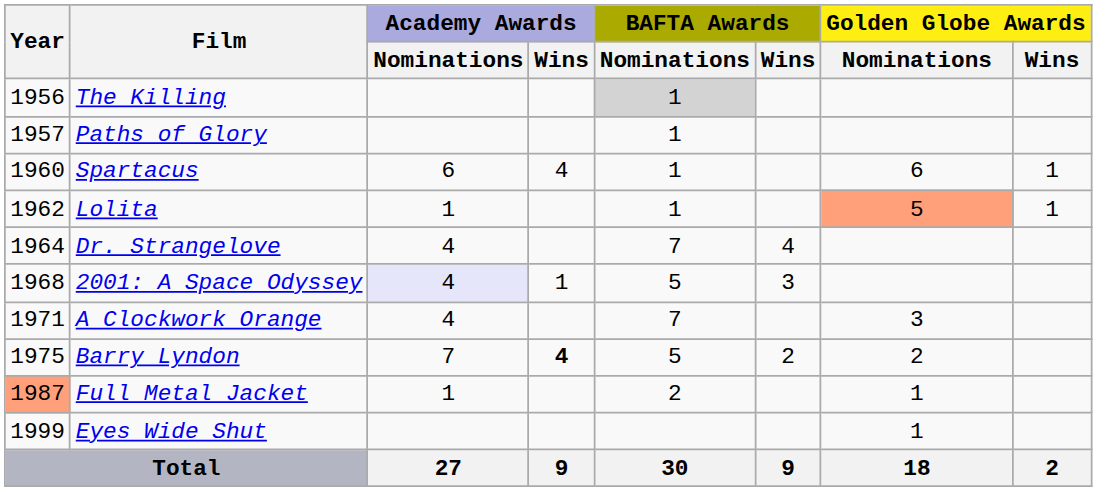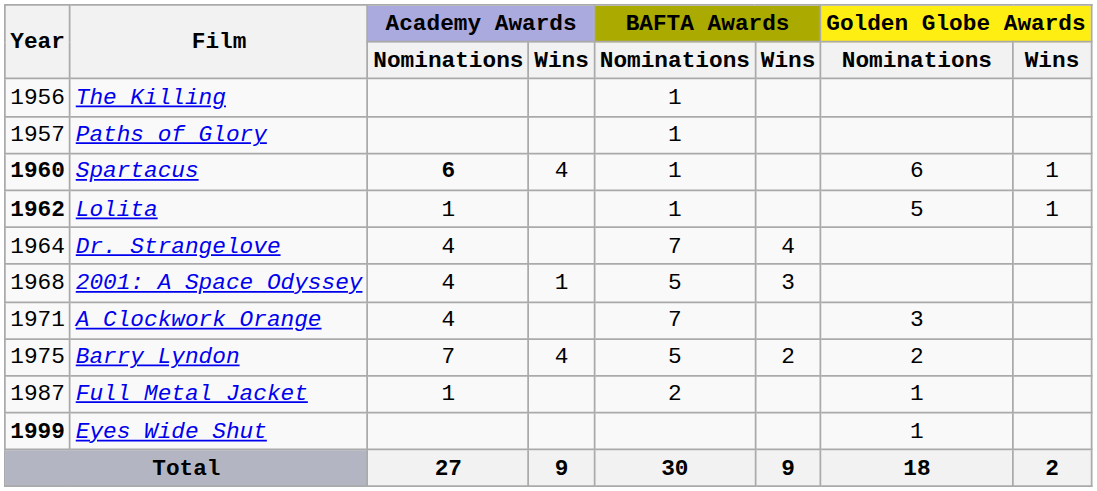(675, 98) lightgrey background -> (675, 98) no background
(38, 172) normal -> (38, 172) bold
(448, 172) normal -> (448, 172) bold
(38, 209) normal -> (38, 209) bold
(917, 209) lightsalmon background -> (917, 209) no background
(448, 283) lavender background -> (448, 283) no background
(562, 357) bold -> (562, 357) normal
(38, 394) lightsalmon background -> (38, 394) no background
(38, 431) normal -> (38, 431) bold
